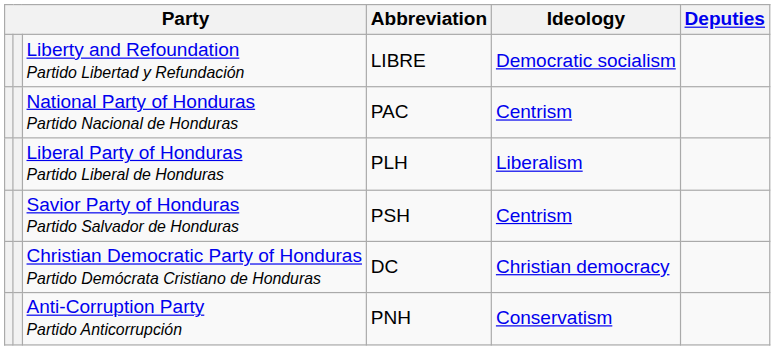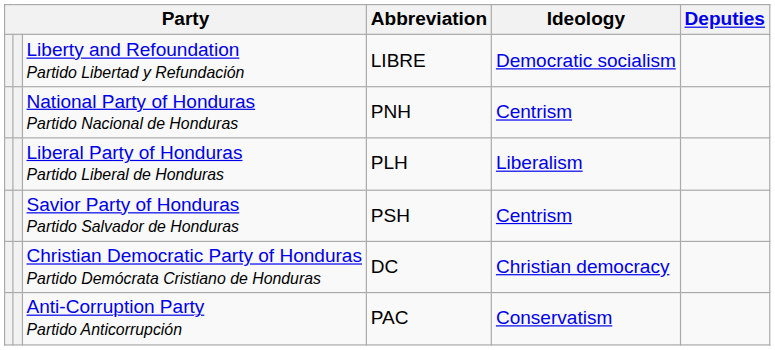(390, 112) PAC -> (391, 112) PNH
(391, 318) PNH -> (390, 318) PAC
